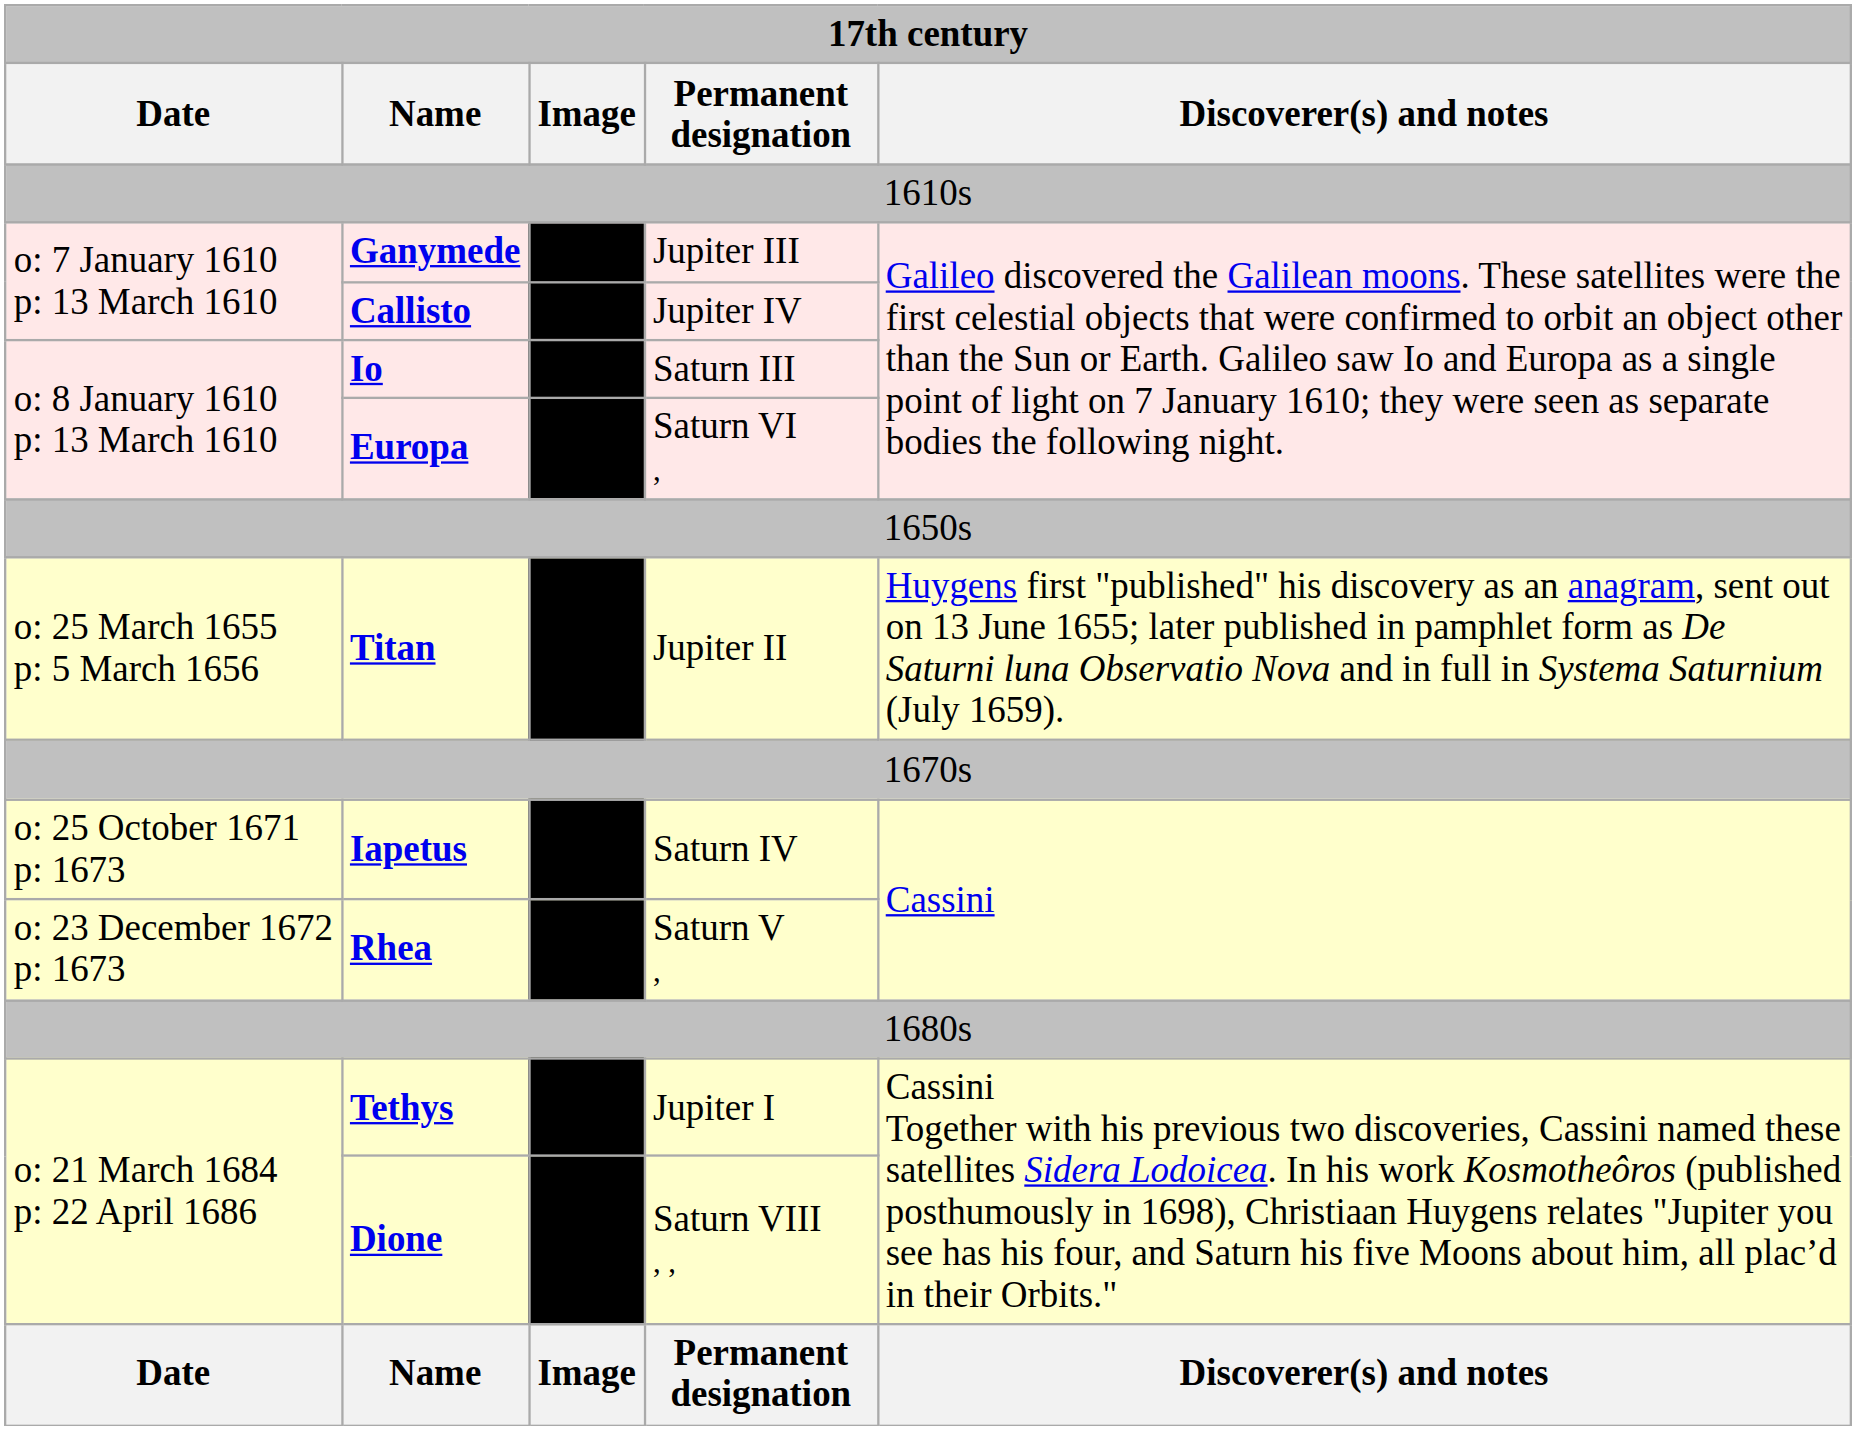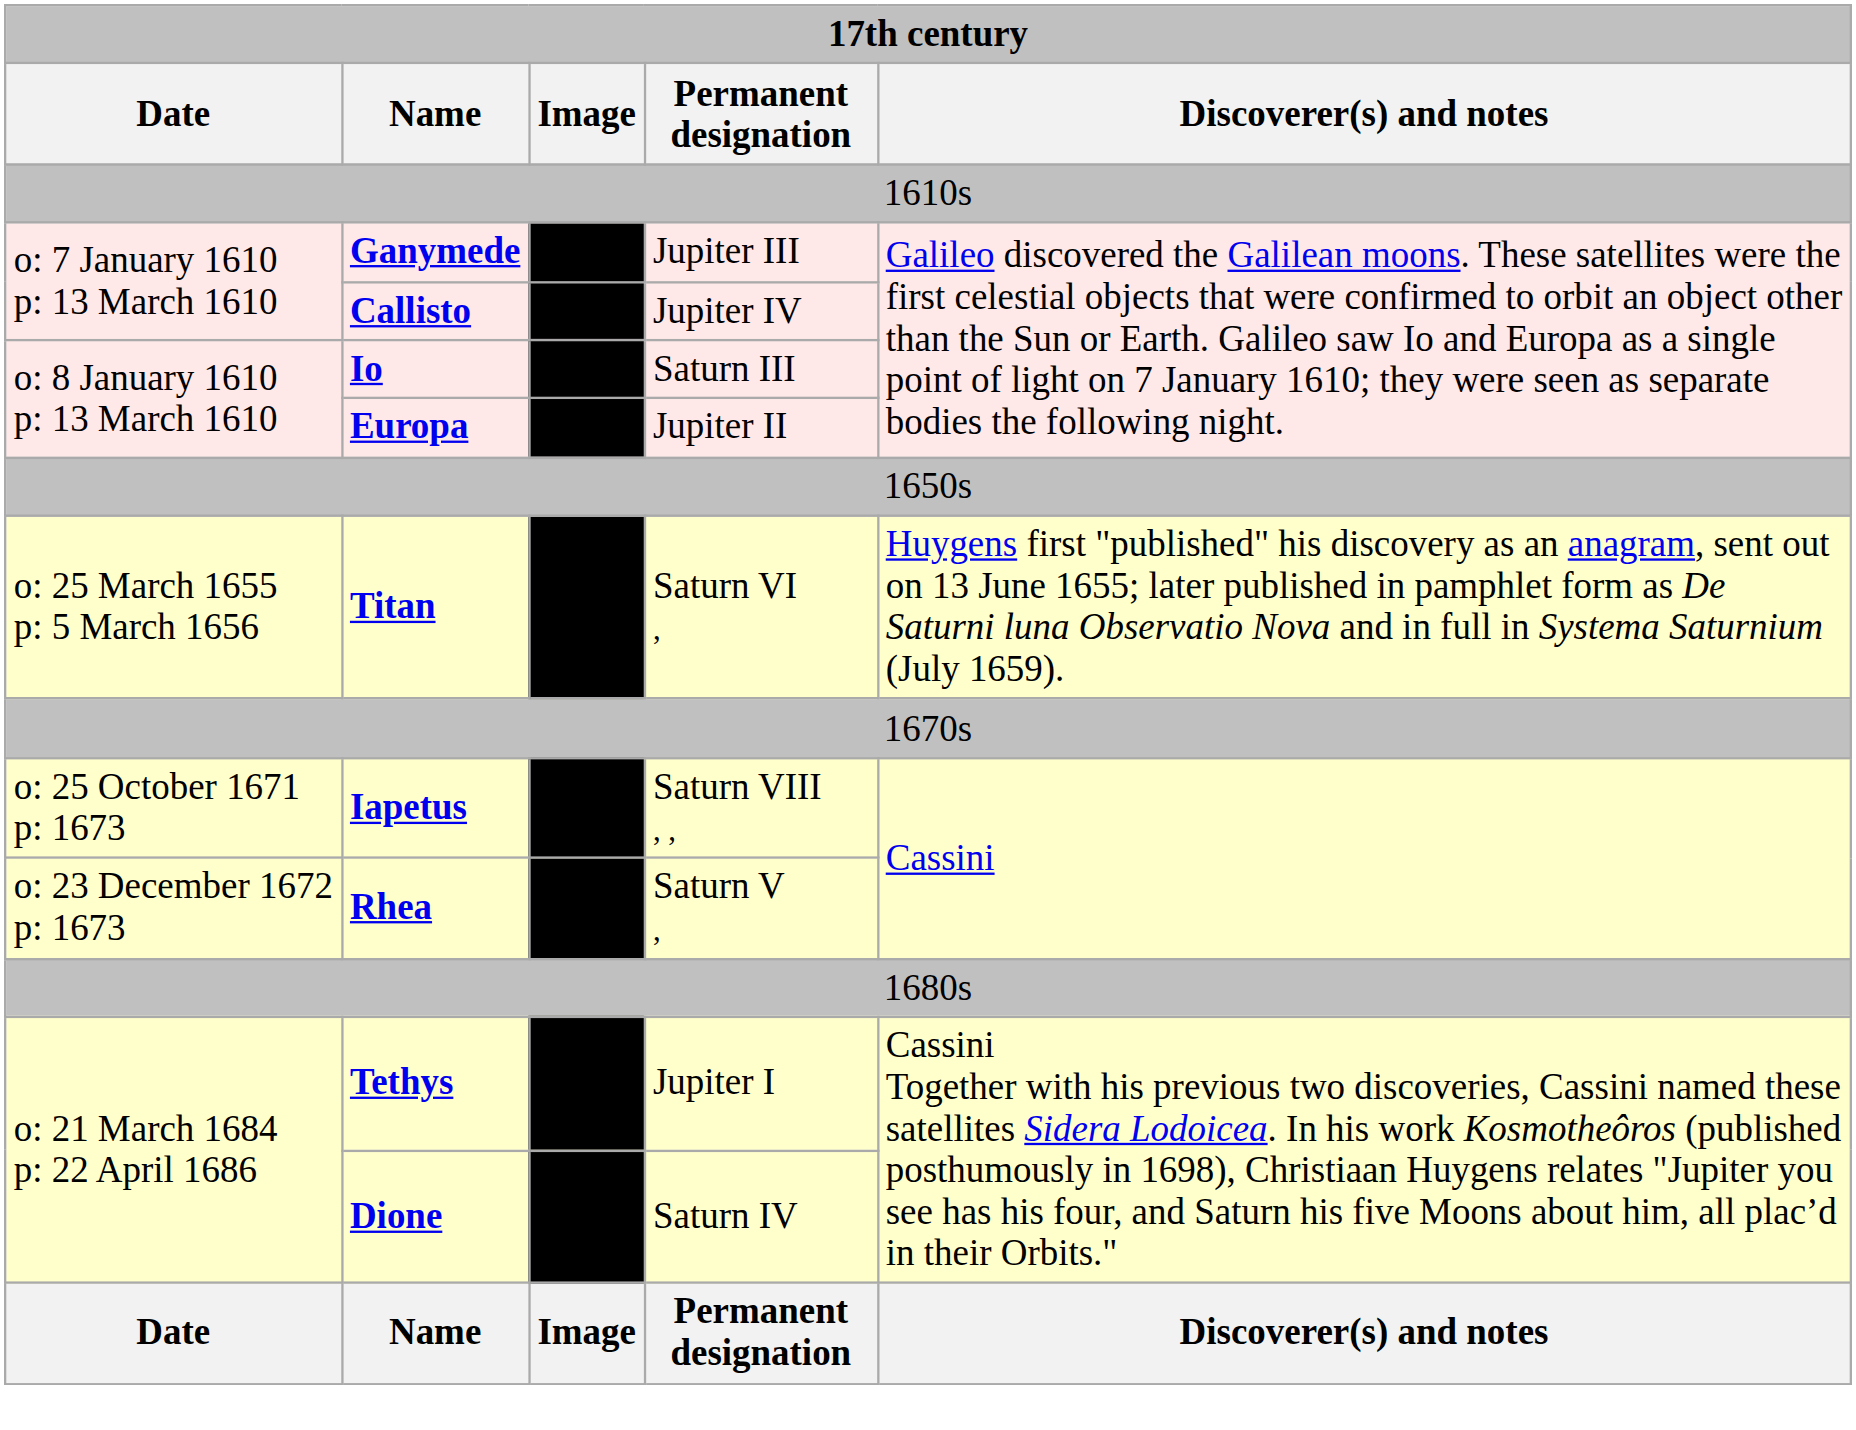(725, 447) Saturn VI , -> (720, 427) Jupiter II
(720, 648) Jupiter II -> (725, 606) Saturn VI ,
(725, 848) Saturn IV -> (737, 807) Saturn VIII , ,
(737, 1239) Saturn VIII , , -> (725, 1215) Saturn IV
